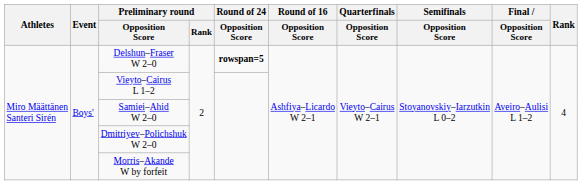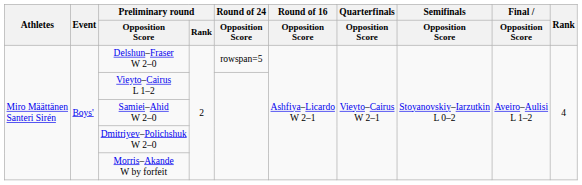(241, 59) bold -> (241, 59) normal
